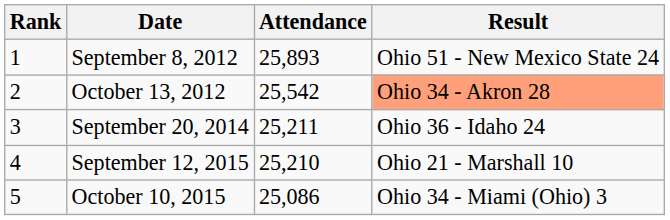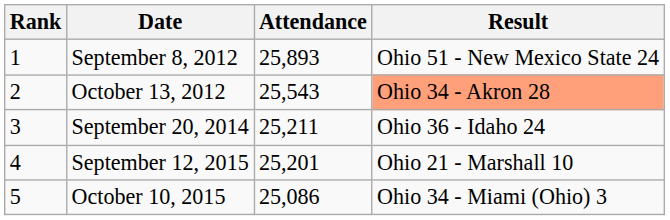(289, 92) 25,542 -> (289, 92) 25,543
(289, 162) 25,210 -> (289, 162) 25,201
